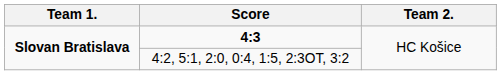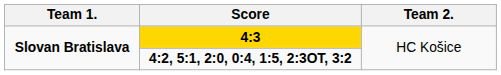(250, 37) no background -> (250, 37) gold background
(250, 59) normal -> (250, 59) bold
